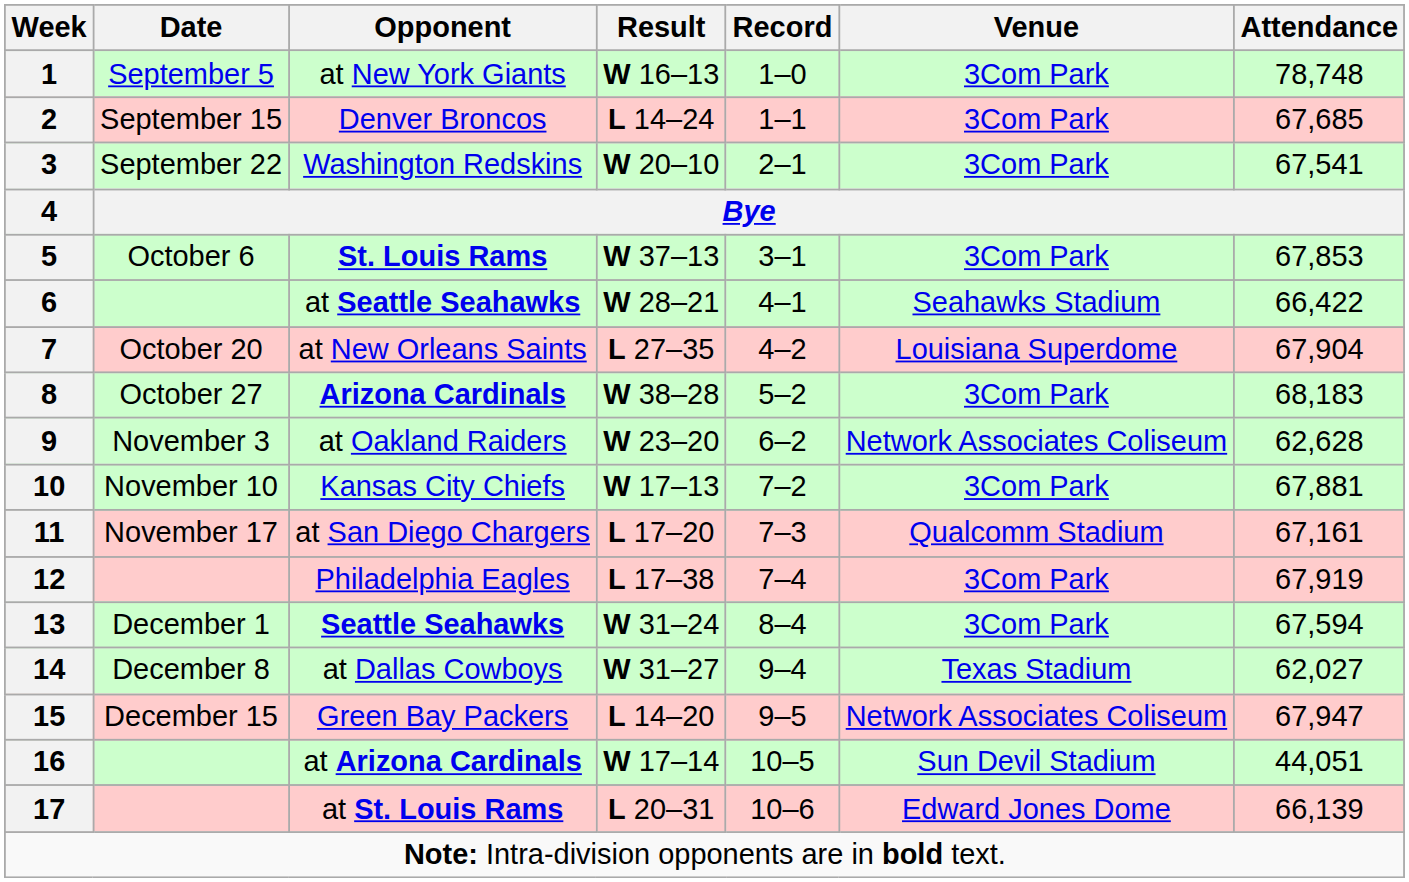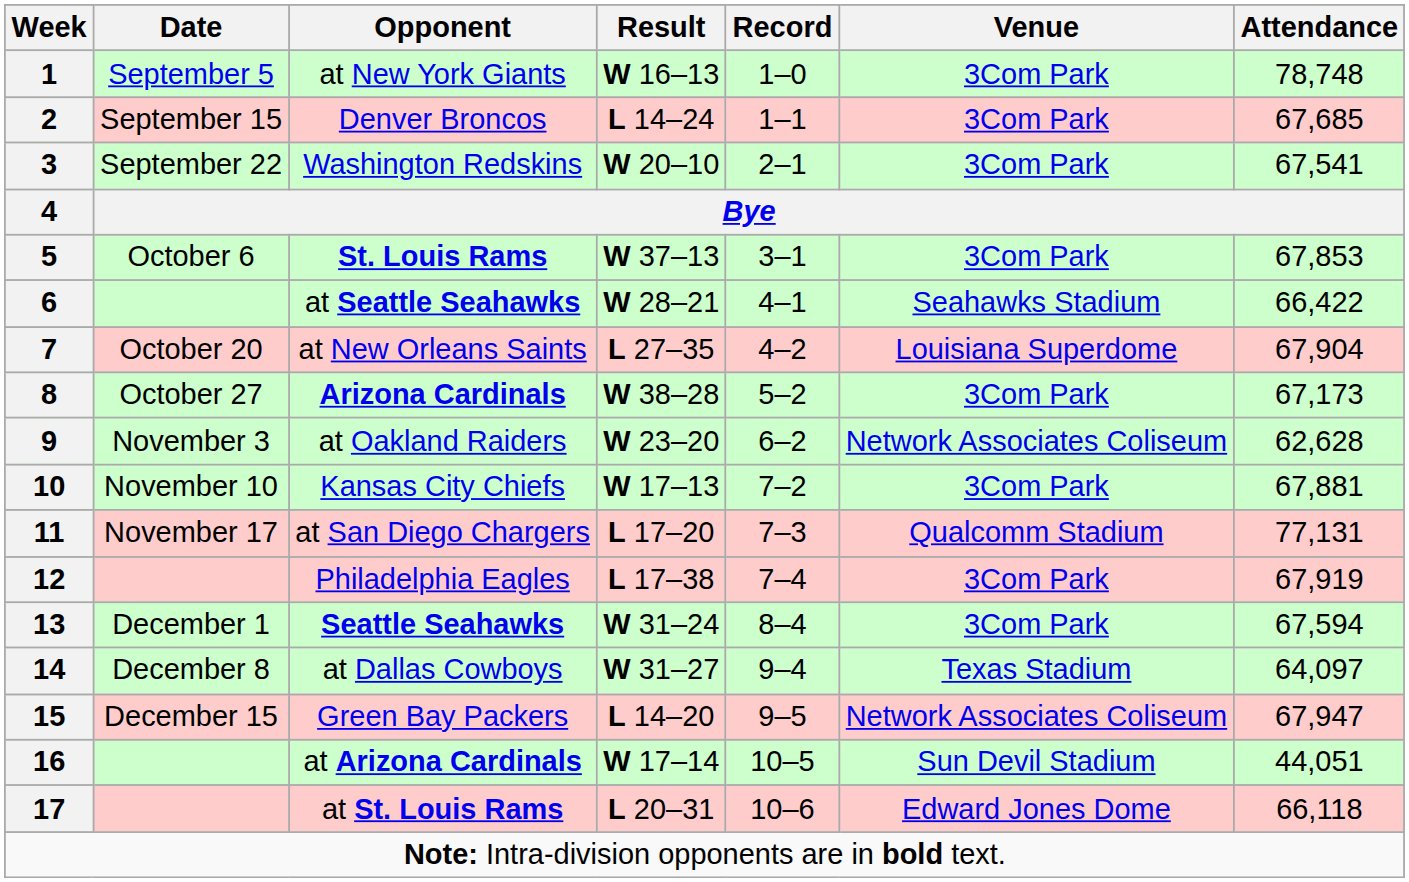(1319, 394) 68,183 -> (1319, 394) 67,173
(1319, 532) 67,161 -> (1319, 532) 77,131
(1319, 670) 62,027 -> (1319, 670) 64,097
(1319, 808) 66,139 -> (1319, 808) 66,118
